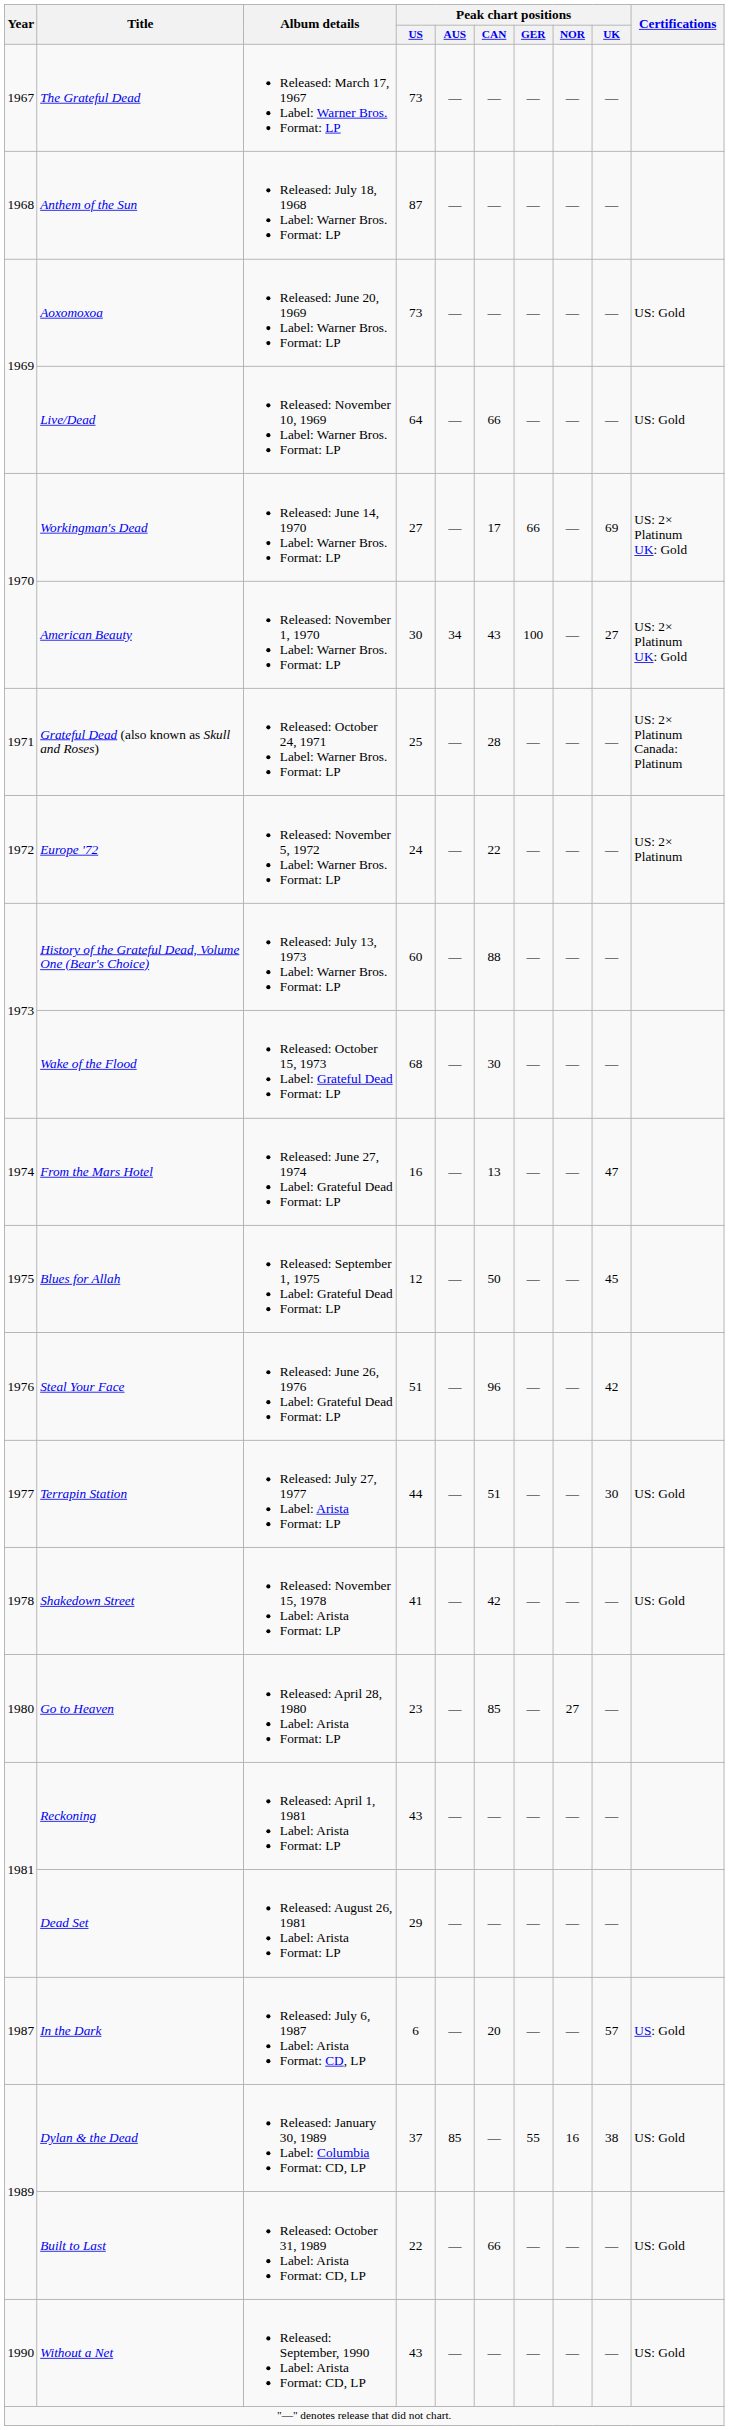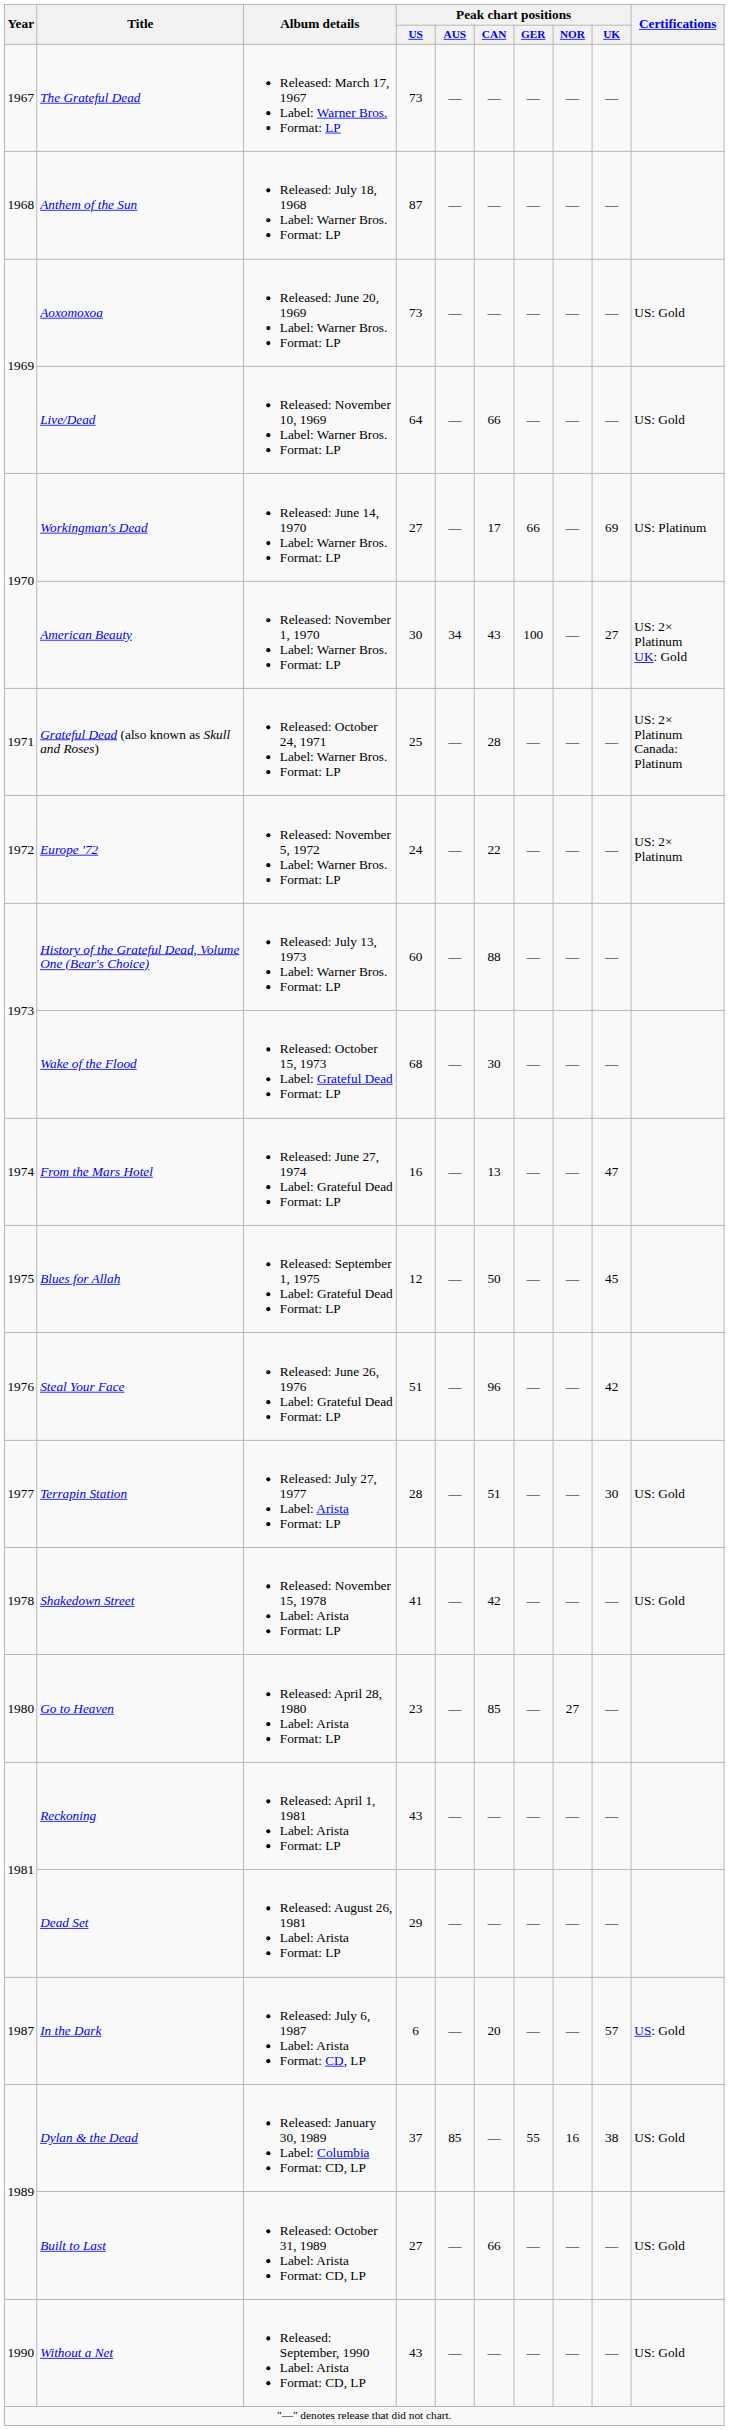(661, 534) US: 2× Platinum UK: Gold -> (670, 527) US: Platinum
(416, 1493) 44 -> (416, 1493) 28
(416, 2245) 22 -> (416, 2245) 27
